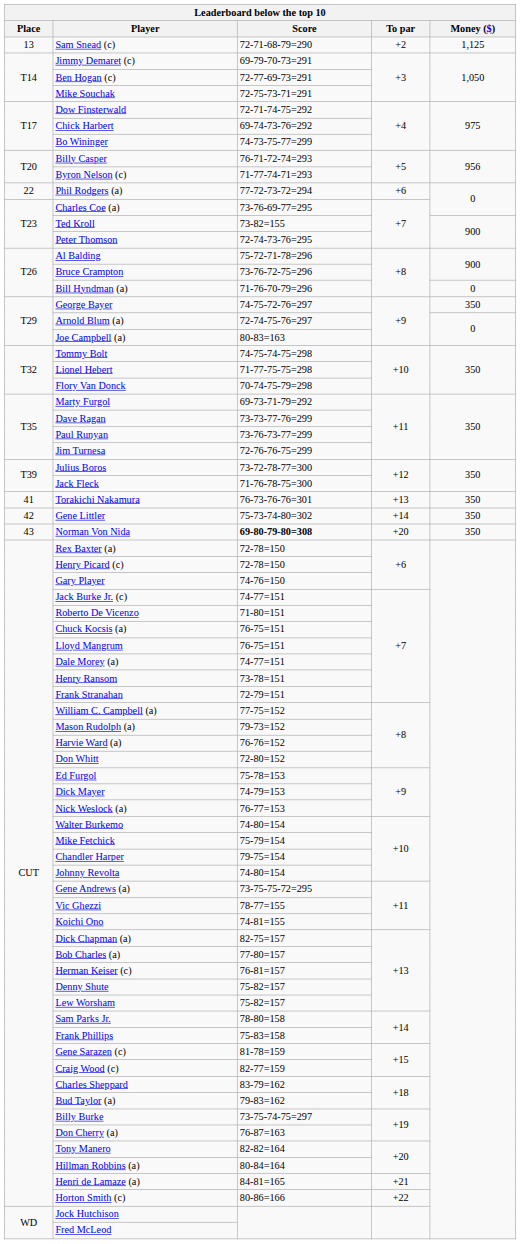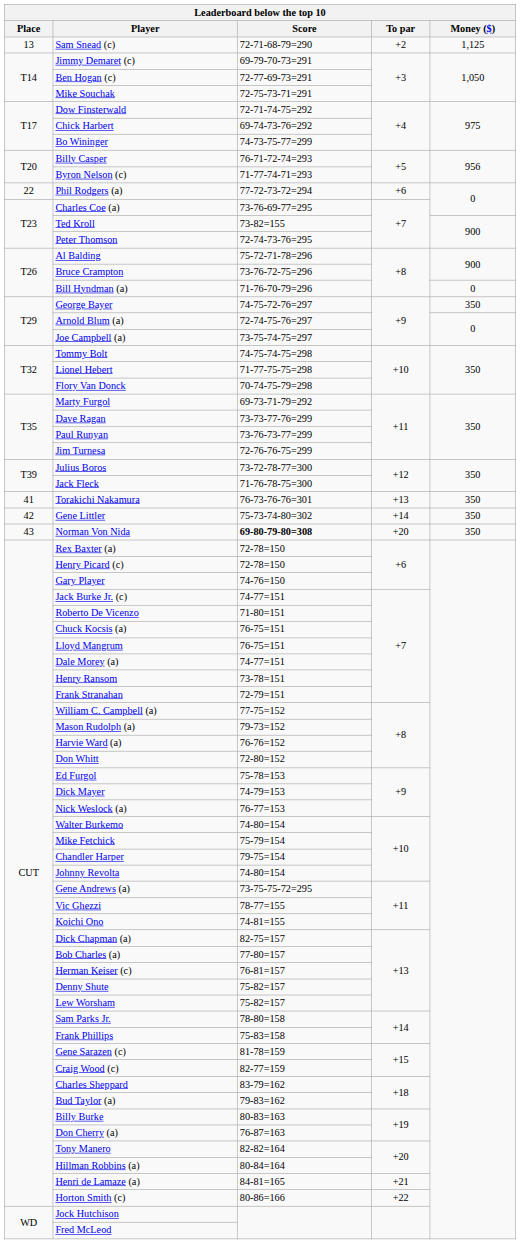(262, 337) 80-83=163 -> (276, 337) 73-75-74-75=297
(276, 1116) 73-75-74-75=297 -> (262, 1116) 80-83=163
